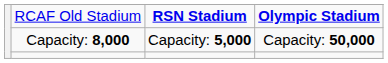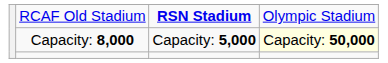(319, 16) bold -> (319, 16) normal
(319, 39) no background -> (319, 39) lightyellow background
